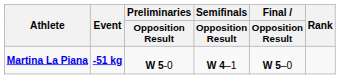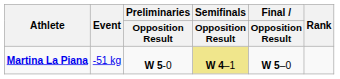(108, 61) bold -> (107, 61) normal
(222, 66) no background -> (220, 66) khaki background
